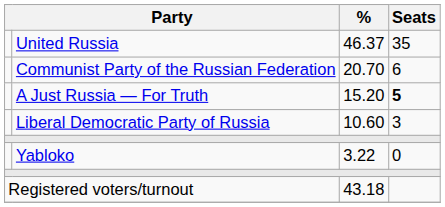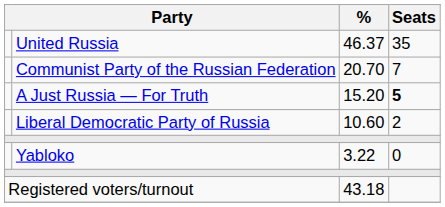(397, 69) 6 -> (397, 69) 7
(397, 122) 3 -> (397, 122) 2
